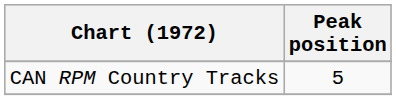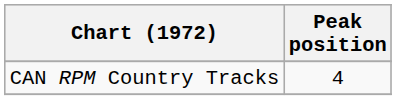(338, 78) 5 -> (338, 78) 4
